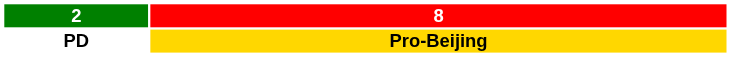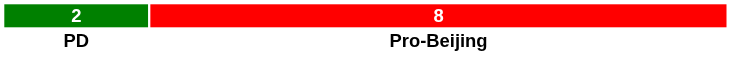(439, 41) gold background -> (439, 41) no background
